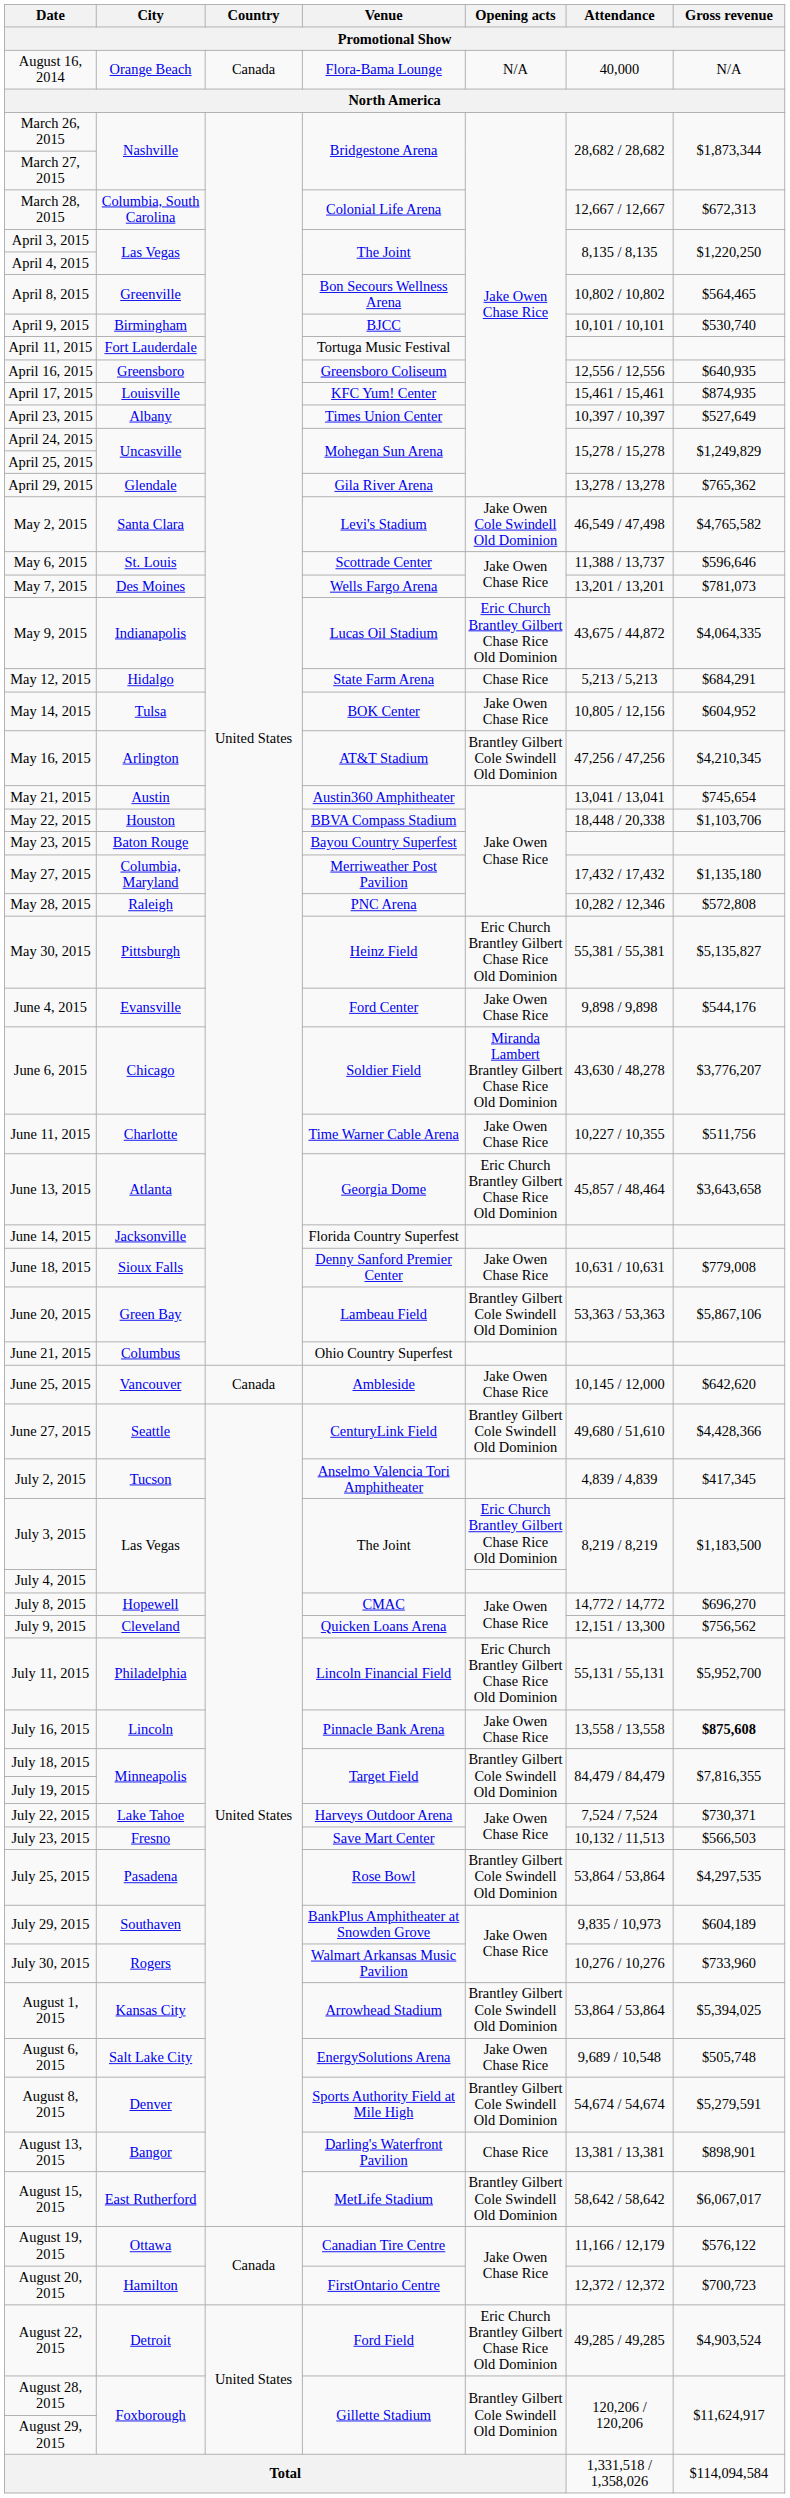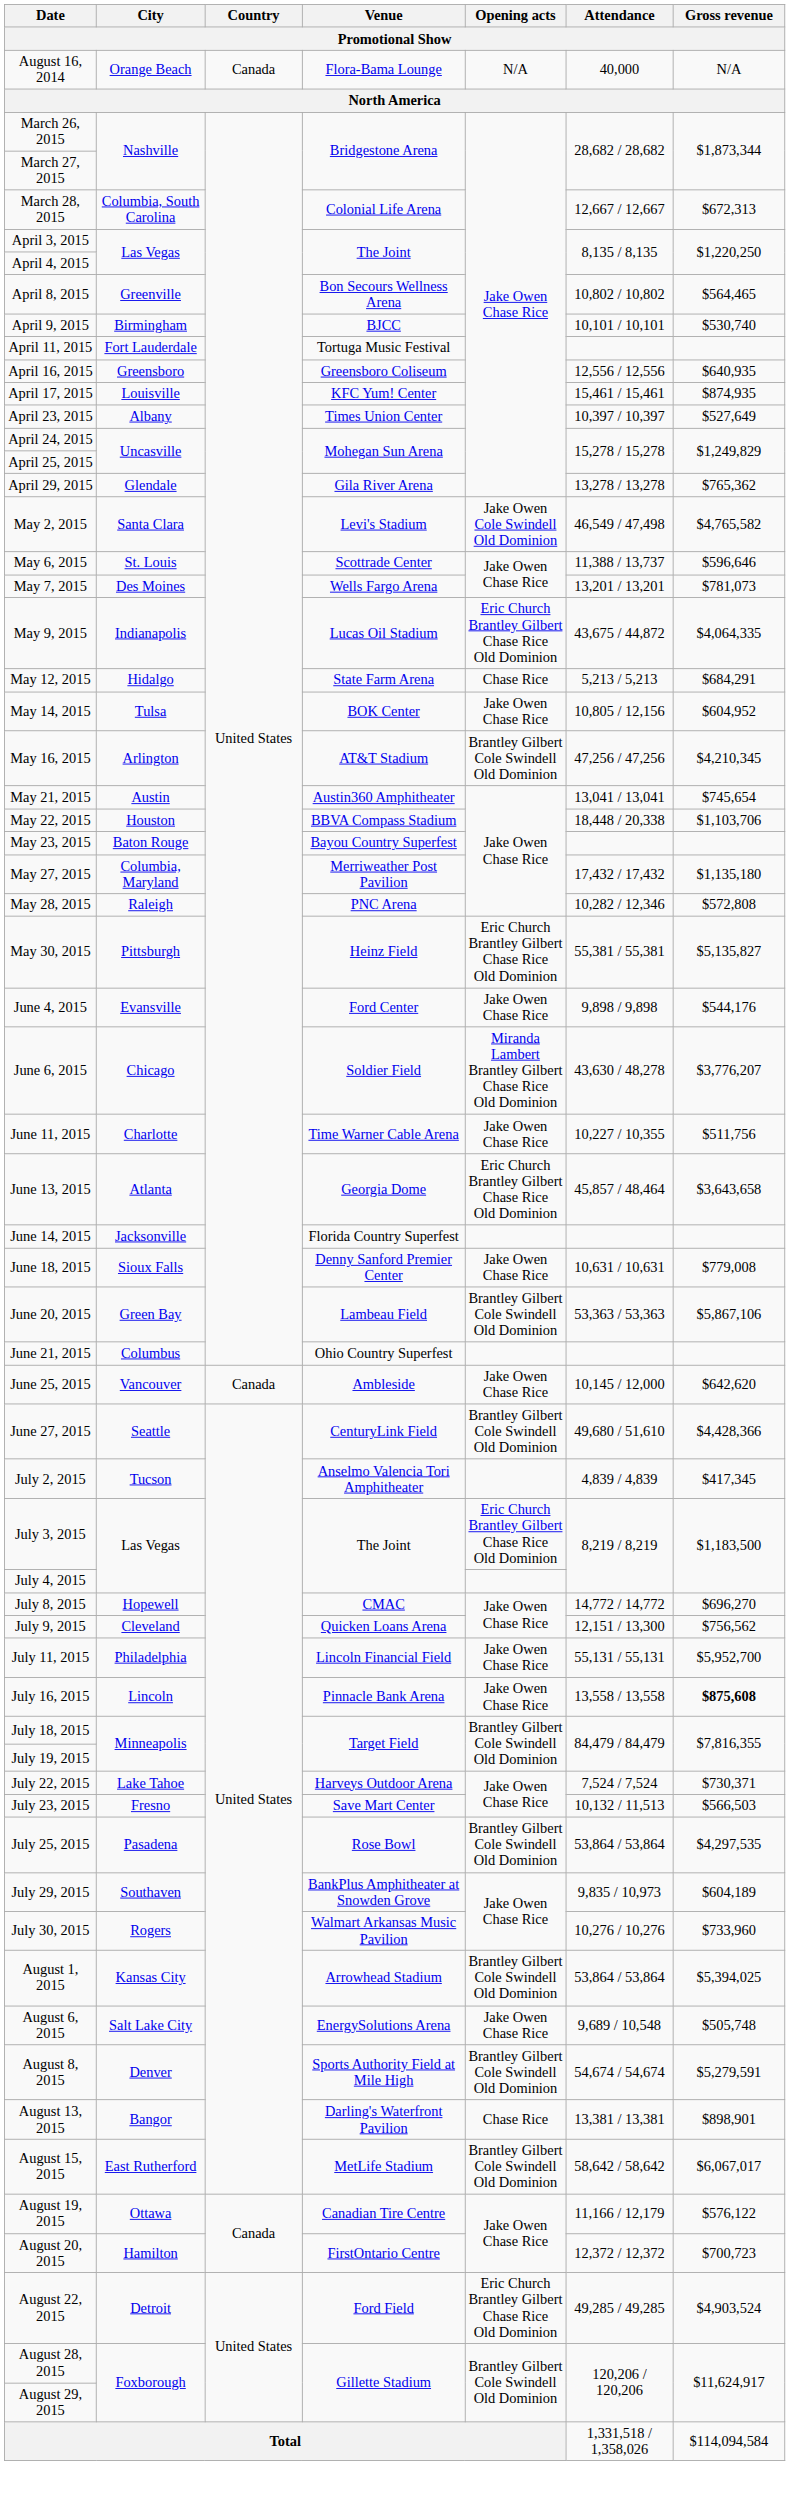(515, 1673) Eric Church Brantley Gilbert Chase Rice Old Dominion -> (515, 1657) Jake Owen Chase Rice
